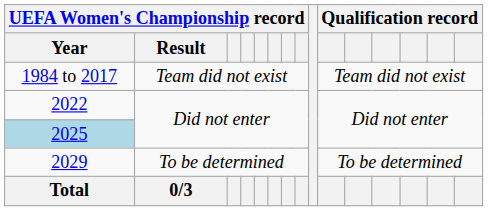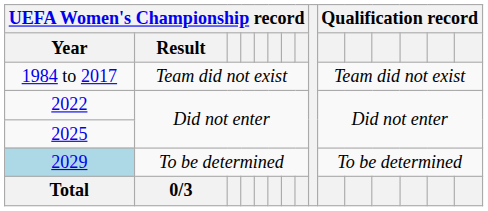(69, 133) lightblue background -> (69, 133) no background
(69, 162) no background -> (69, 162) lightblue background
